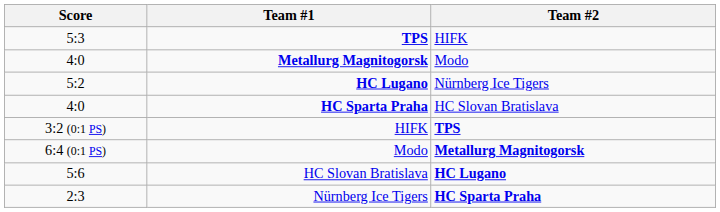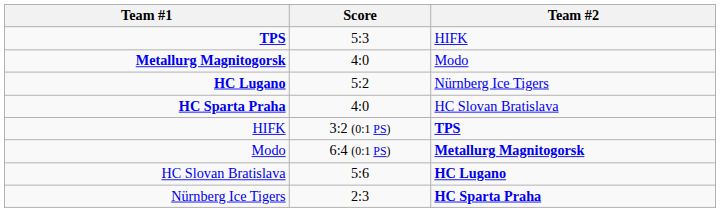columns swapped: (289, 15) <-> (76, 15)
